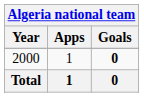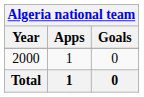(115, 59) bold -> (115, 59) normal
